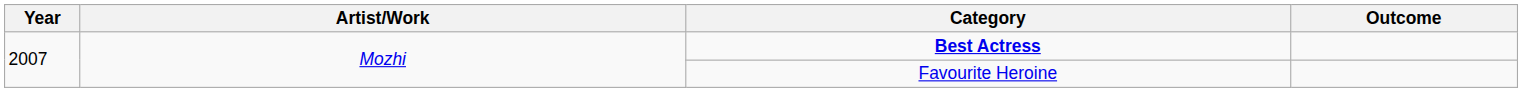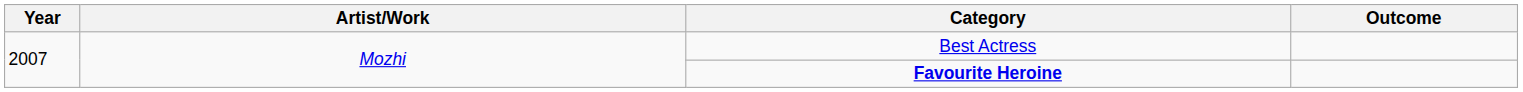(988, 45) bold -> (988, 45) normal
(988, 73) normal -> (988, 73) bold
